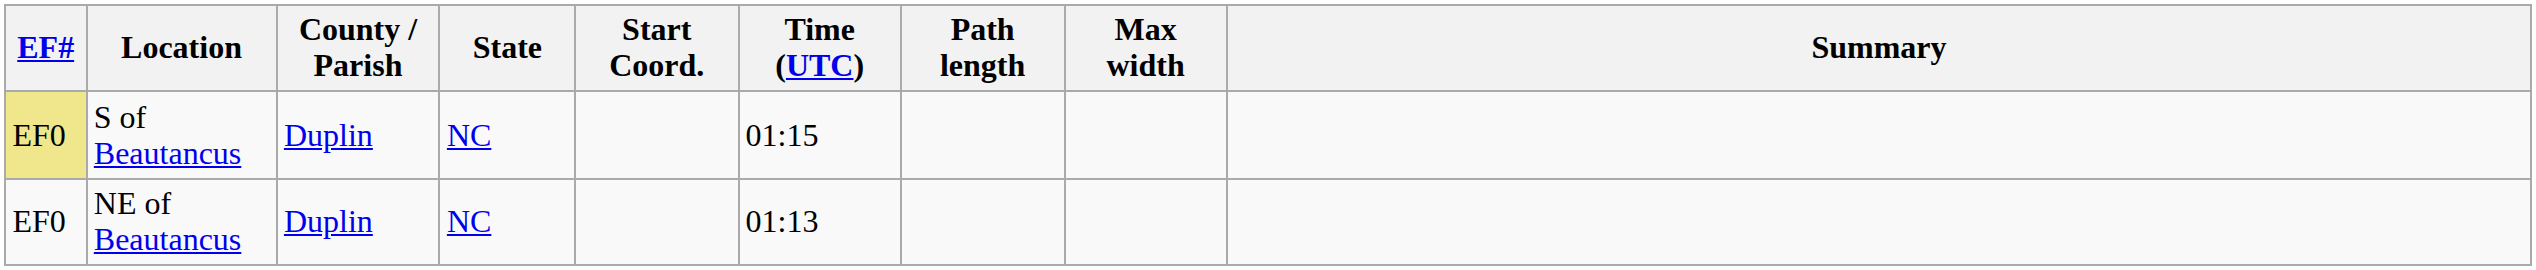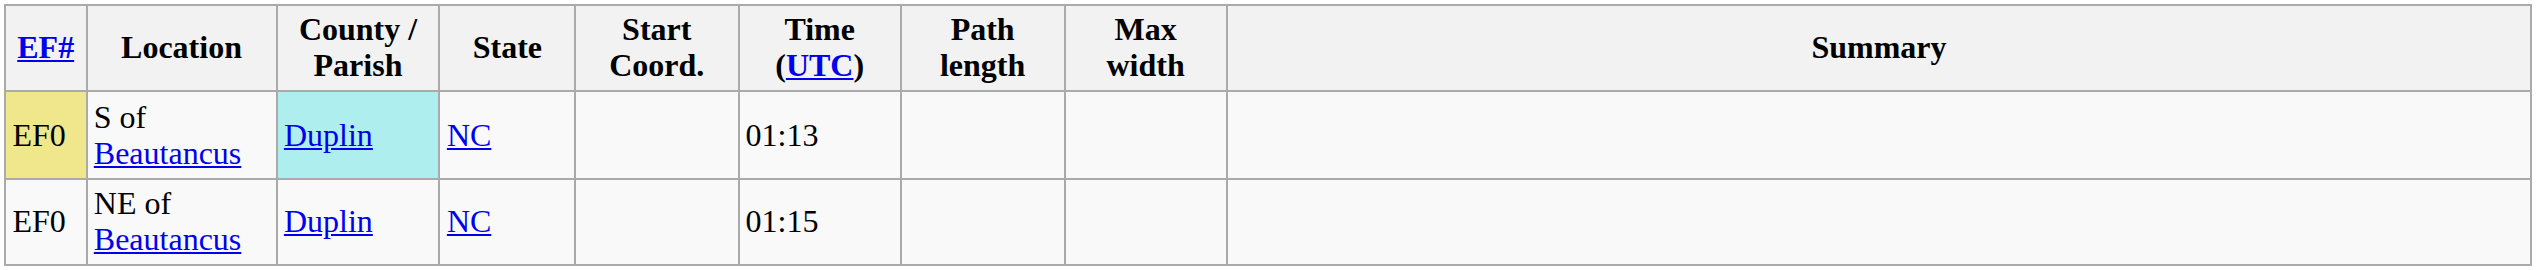(328, 134) no background -> (328, 134) paleturquoise background
(782, 134) 01:15 -> (782, 134) 01:13
(782, 221) 01:13 -> (782, 221) 01:15
